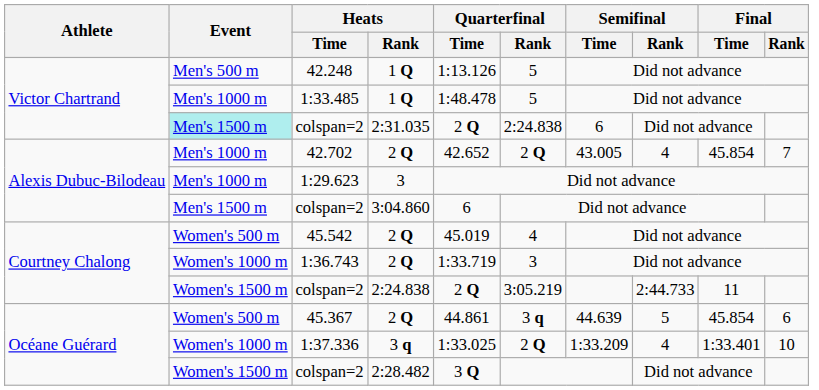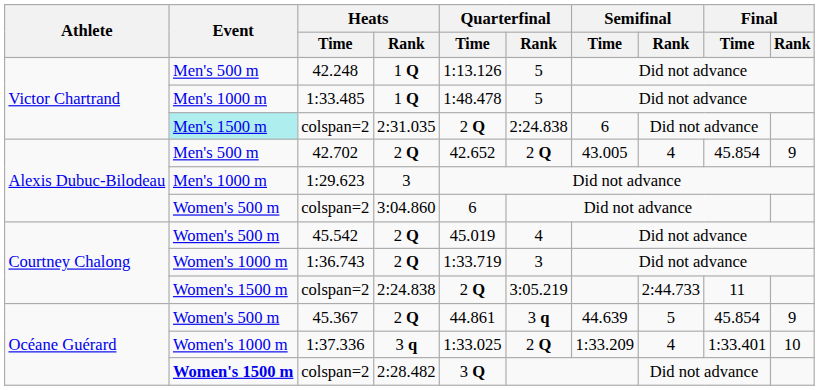(220, 153) Men's 1000 m -> (216, 153) Men's 500 m
(787, 153) 7 -> (792, 153) 9
(220, 208) Men's 1500 m -> (226, 208) Women's 500 m
(787, 317) 6 -> (792, 317) 9
(230, 372) normal -> (233, 372) bold
